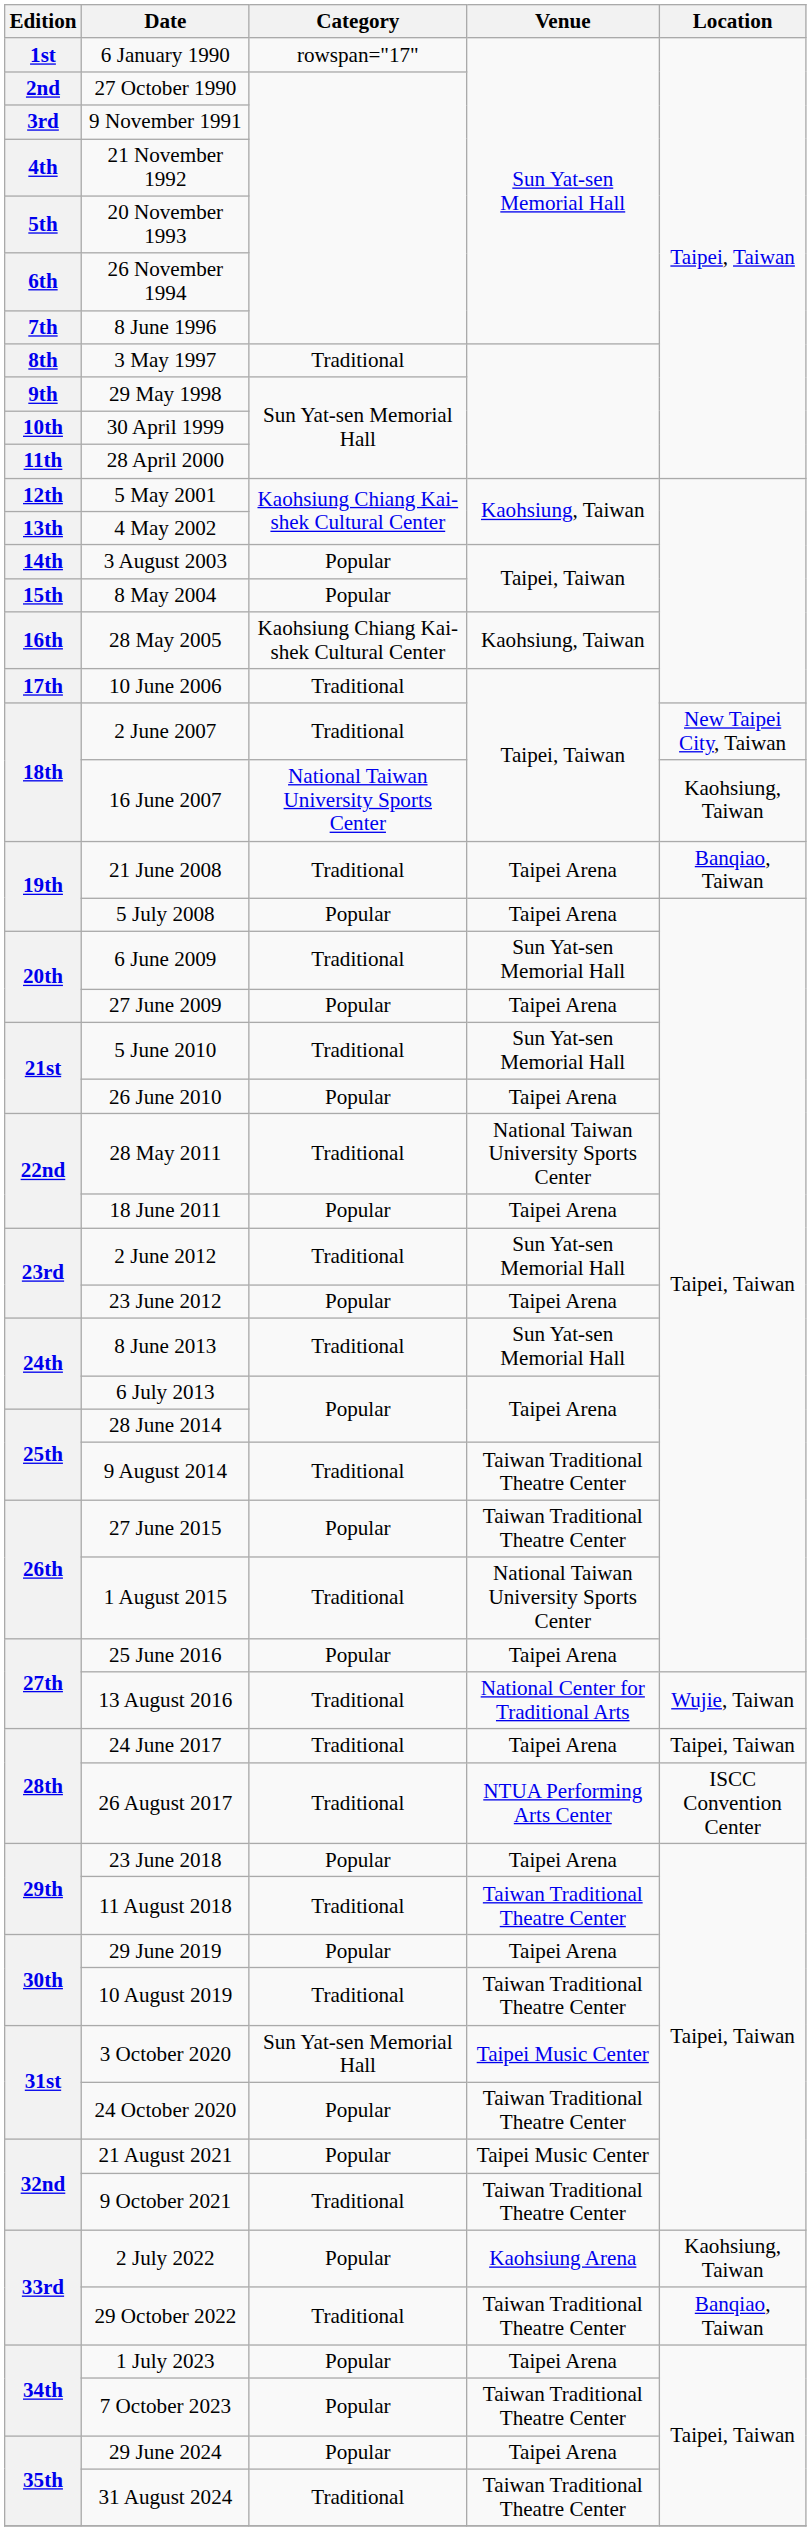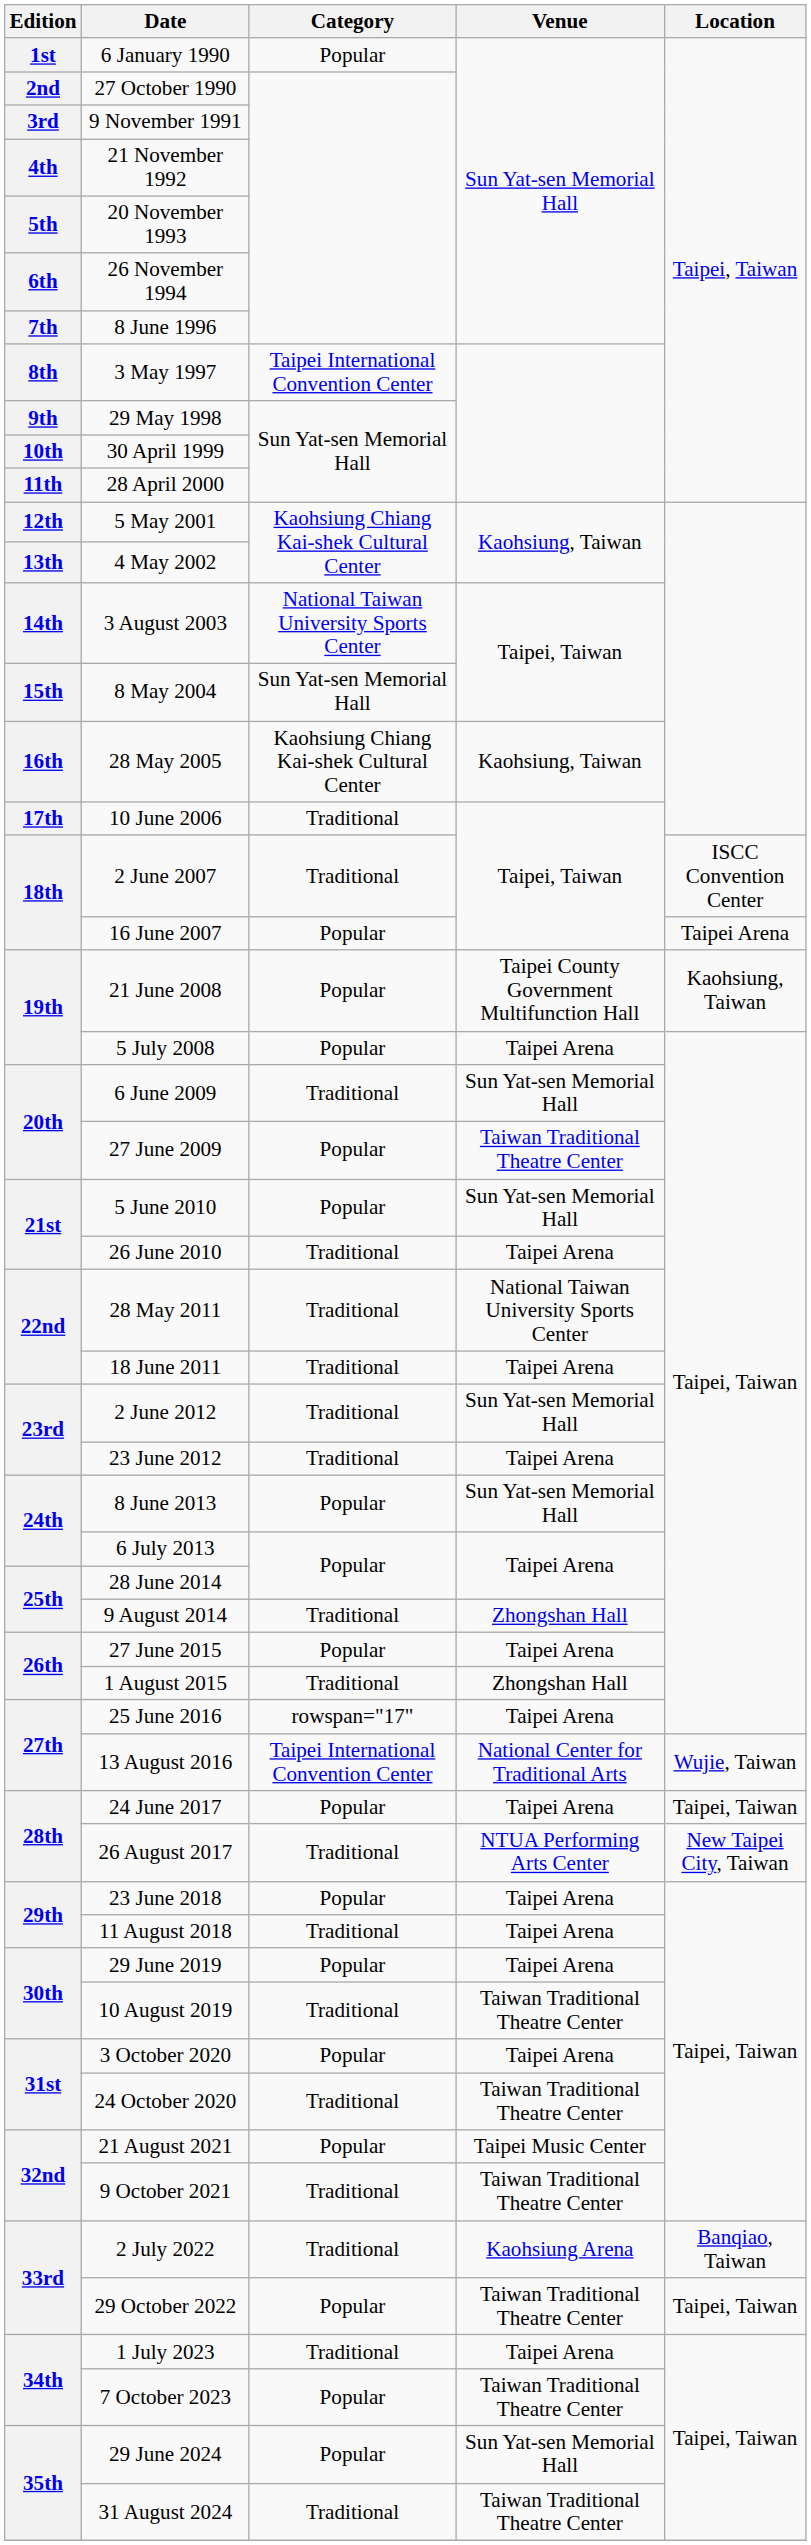(358, 54) rowspan="17" -> (352, 54) Popular
(358, 360) Traditional -> (352, 372) Taipei International Convention Center
(358, 561) Popular -> (352, 623) National Taiwan University Sports Center
(358, 594) Popular -> (352, 692) Sun Yat-sen Memorial Hall
(733, 731) New Taipei City, Taiwan -> (735, 875) ISCC Convention Center
(358, 800) National Taiwan University Sports Center -> (352, 933) Popular
(733, 800) Kaohsiung, Taiwan -> (735, 933) Taipei Arena
(358, 869) Traditional -> (352, 990) Popular
(563, 869) Taipei Arena -> (560, 990) Taipei County Government Multifunction Hall
(733, 869) Banqiao, Taiwan -> (735, 990) Kaohsiung, Taiwan
(563, 1005) Taipei Arena -> (560, 1150) Taiwan Traditional Theatre Center
(358, 1050) Traditional -> (352, 1207) Popular
(358, 1096) Popular -> (352, 1252) Traditional
(358, 1210) Popular -> (352, 1367) Traditional
(358, 1301) Popular -> (352, 1458) Traditional
(358, 1346) Traditional -> (352, 1503) Popular
(563, 1471) Taiwan Traditional Theatre Center -> (560, 1615) Zhongshan Hall
(563, 1528) Taiwan Traditional Theatre Center -> (560, 1649) Taipei Arena
(563, 1597) National Taiwan University Sports Center -> (560, 1682) Zhongshan Hall
(358, 1654) Popular -> (352, 1716) rowspan="17"
(358, 1700) Traditional -> (352, 1761) Taipei International Convention Center
(358, 1745) Traditional -> (352, 1807) Popular
(733, 1802) ISCC Convention Center -> (735, 1852) New Taipei City, Taiwan
(563, 1905) Taiwan Traditional Theatre Center -> (560, 1931) Taipei Arena
(358, 2053) Sun Yat-sen Memorial Hall -> (352, 2055) Popular
(563, 2053) Taipei Music Center -> (560, 2055) Taipei Arena
(358, 2110) Popular -> (352, 2100) Traditional
(358, 2258) Popular -> (352, 2248) Traditional
(733, 2258) Kaohsiung, Taiwan -> (735, 2248) Banqiao, Taiwan
(358, 2315) Traditional -> (352, 2306) Popular
(733, 2315) Banqiao, Taiwan -> (735, 2306) Taipei, Taiwan
(358, 2361) Popular -> (352, 2351) Traditional
(563, 2452) Taipei Arena -> (560, 2454) Sun Yat-sen Memorial Hall
